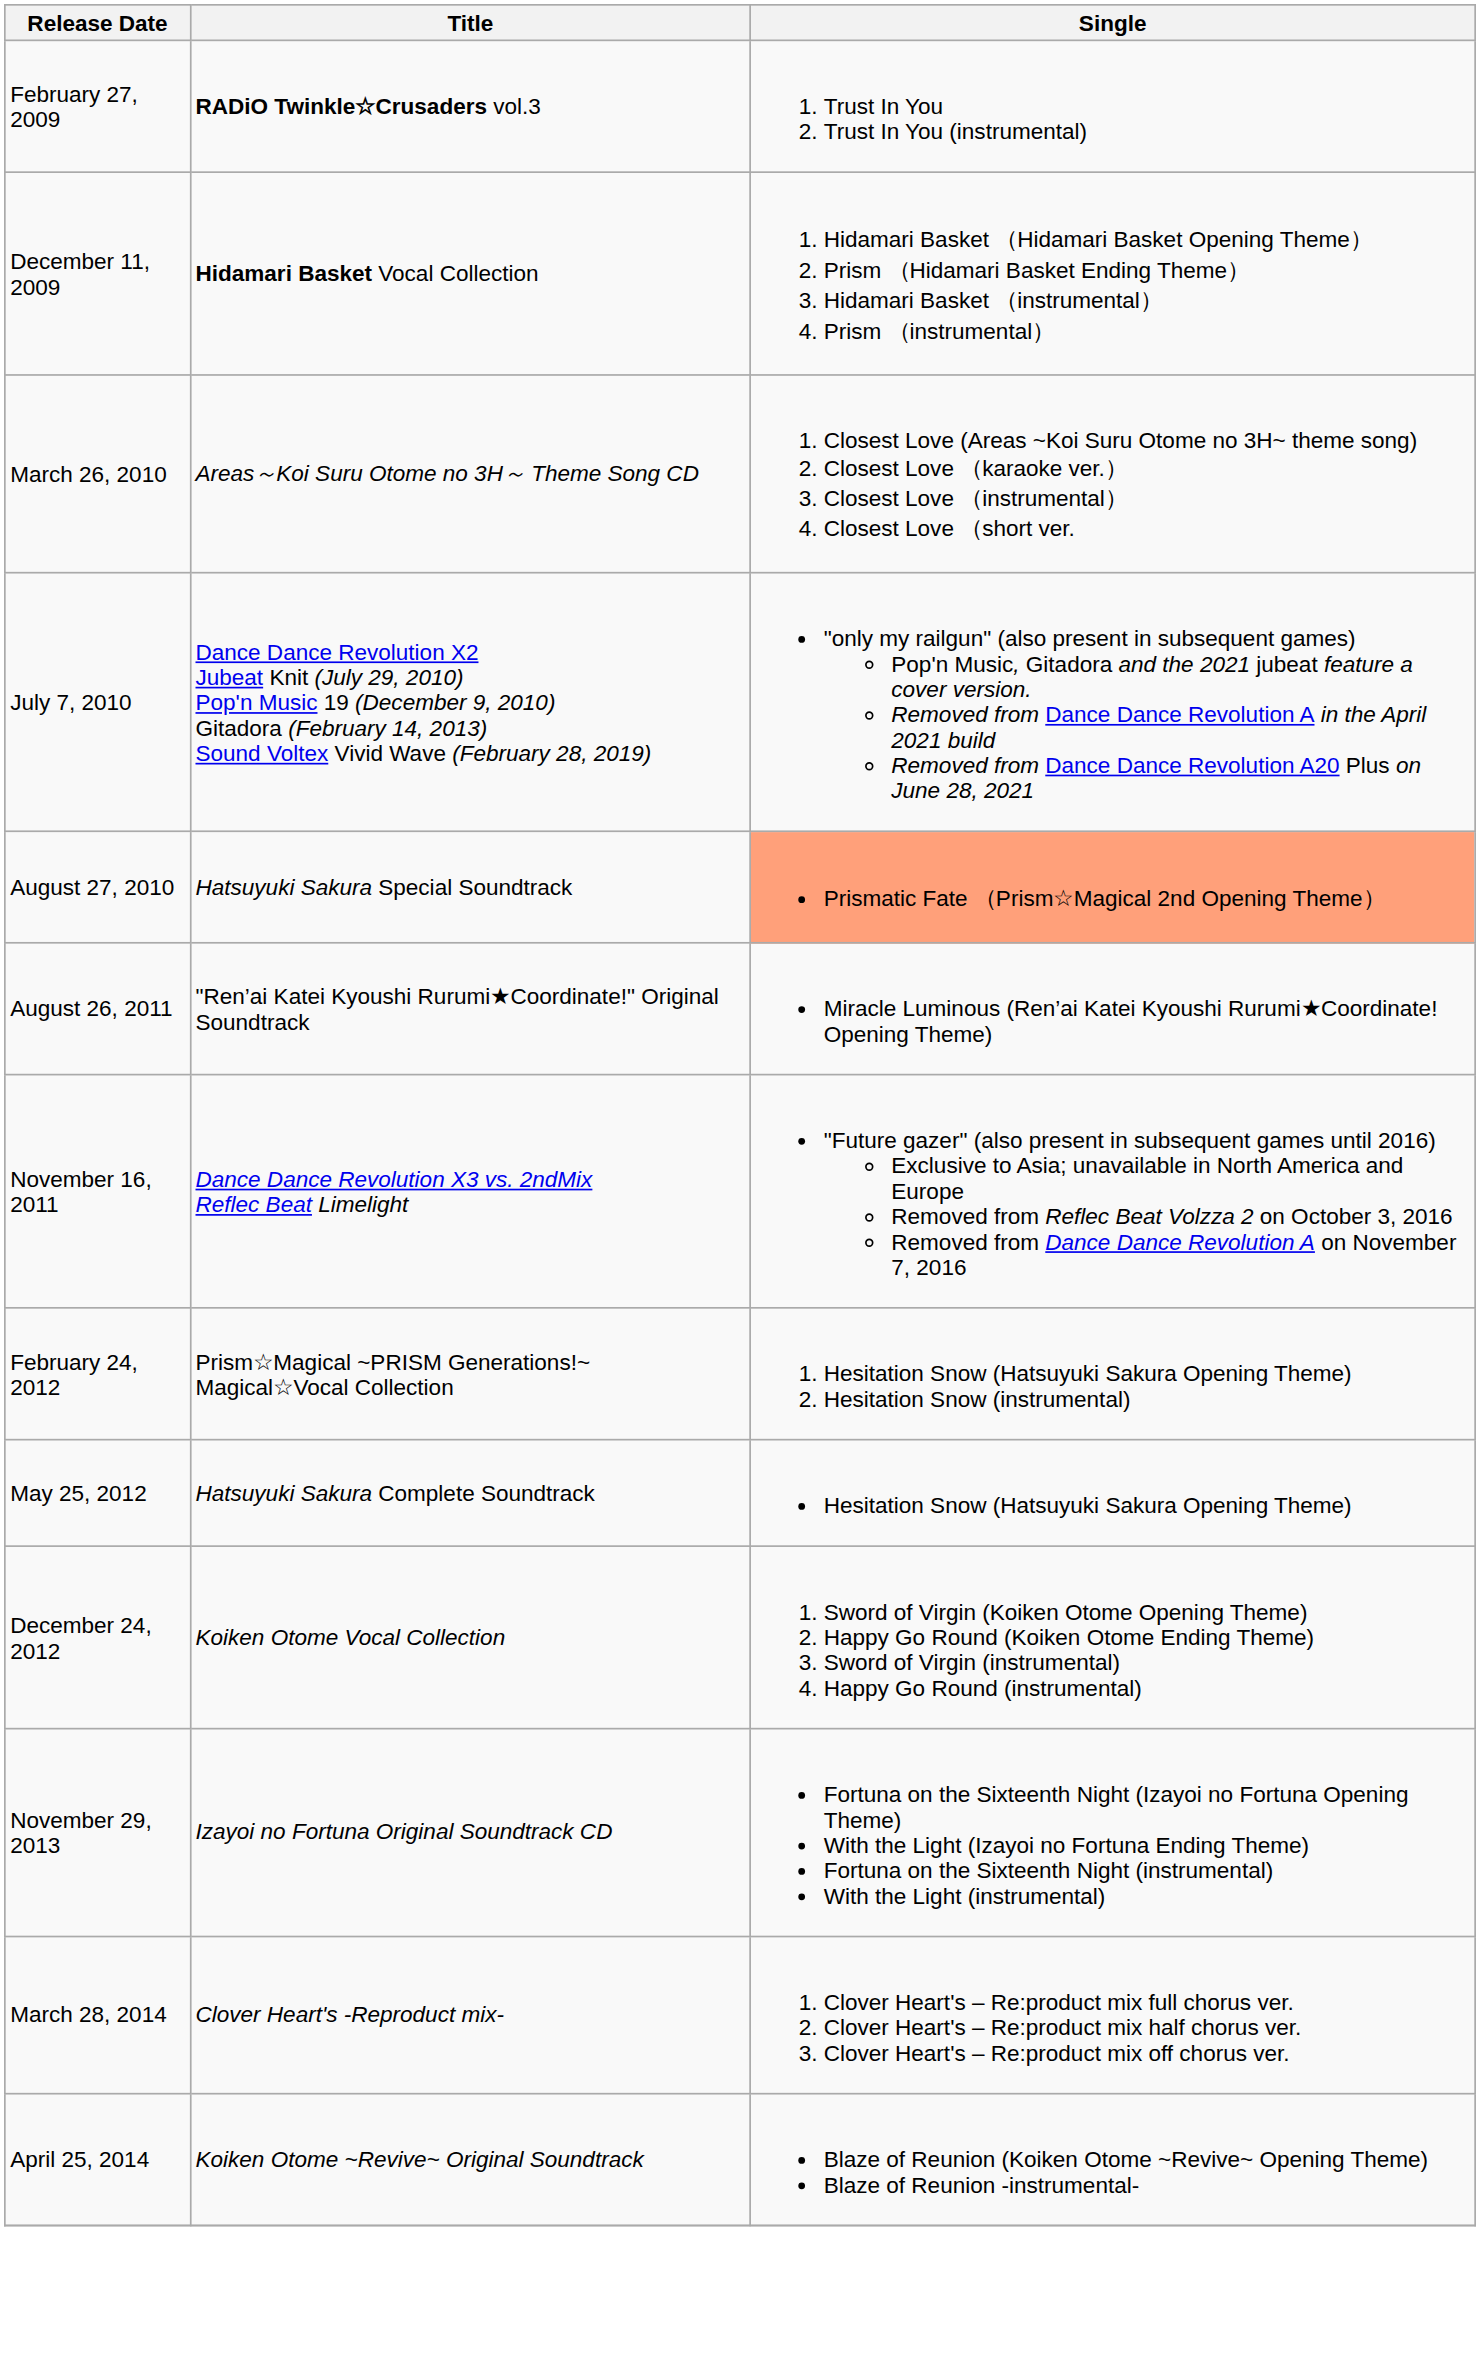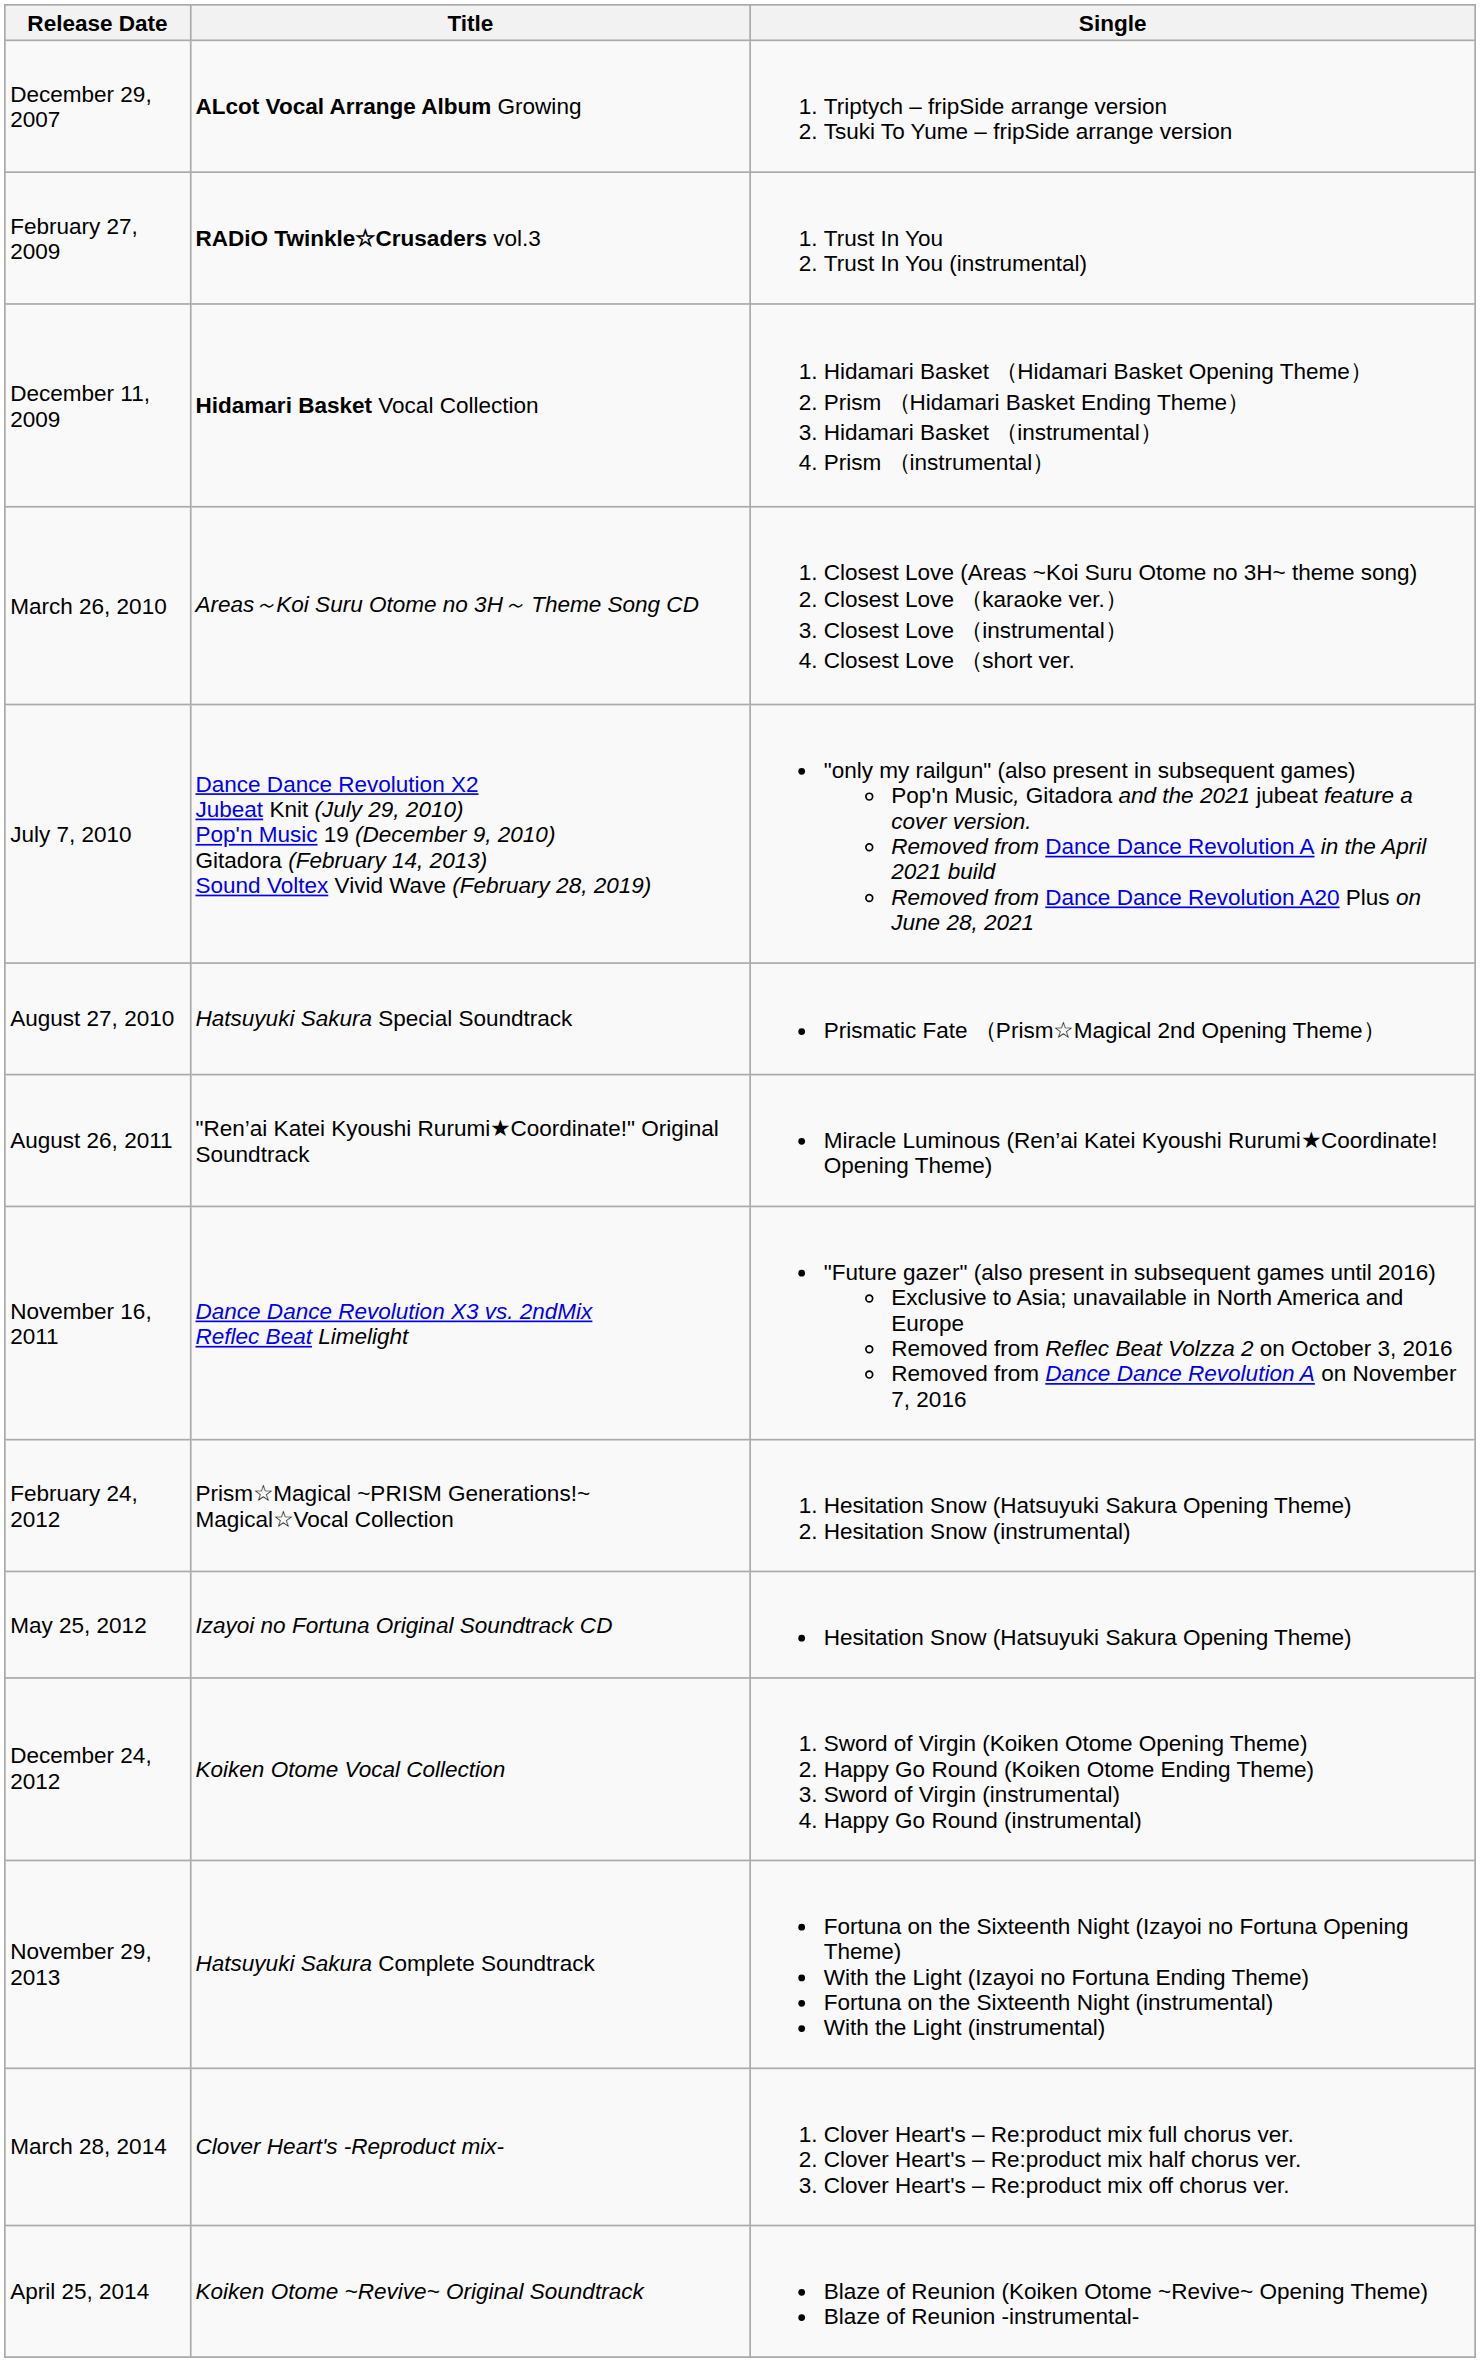+ row: (81, 107)
(1113, 900) lightsalmon background -> (1113, 1032) no background
(395, 1493) Hatsuyuki Sakura Complete Soundtrack -> (404, 1625) Izayoi no Fortuna Original Soundtrack CD
(404, 1833) Izayoi no Fortuna Original Soundtrack CD -> (395, 1965) Hatsuyuki Sakura Complete Soundtrack
